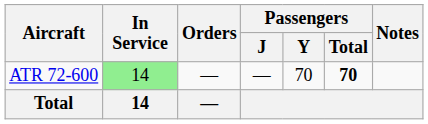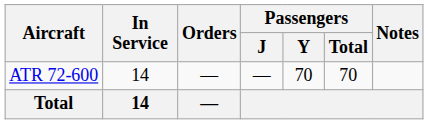(140, 75) lightgreen background -> (140, 75) no background
(348, 75) bold -> (348, 75) normal
